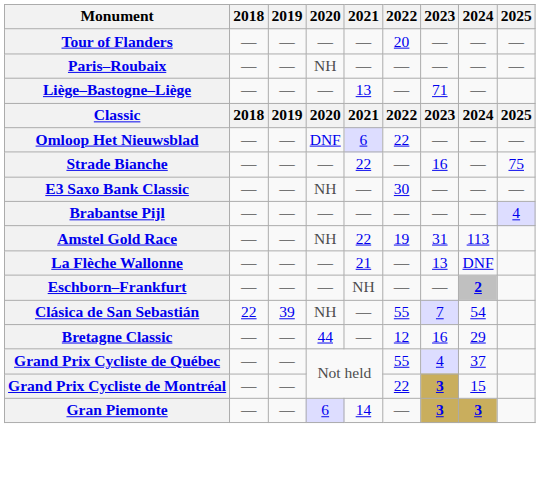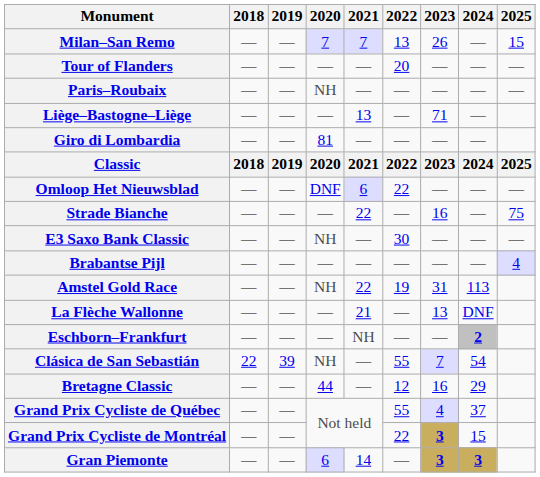+ row: (117, 41)
+ row: (117, 139)
